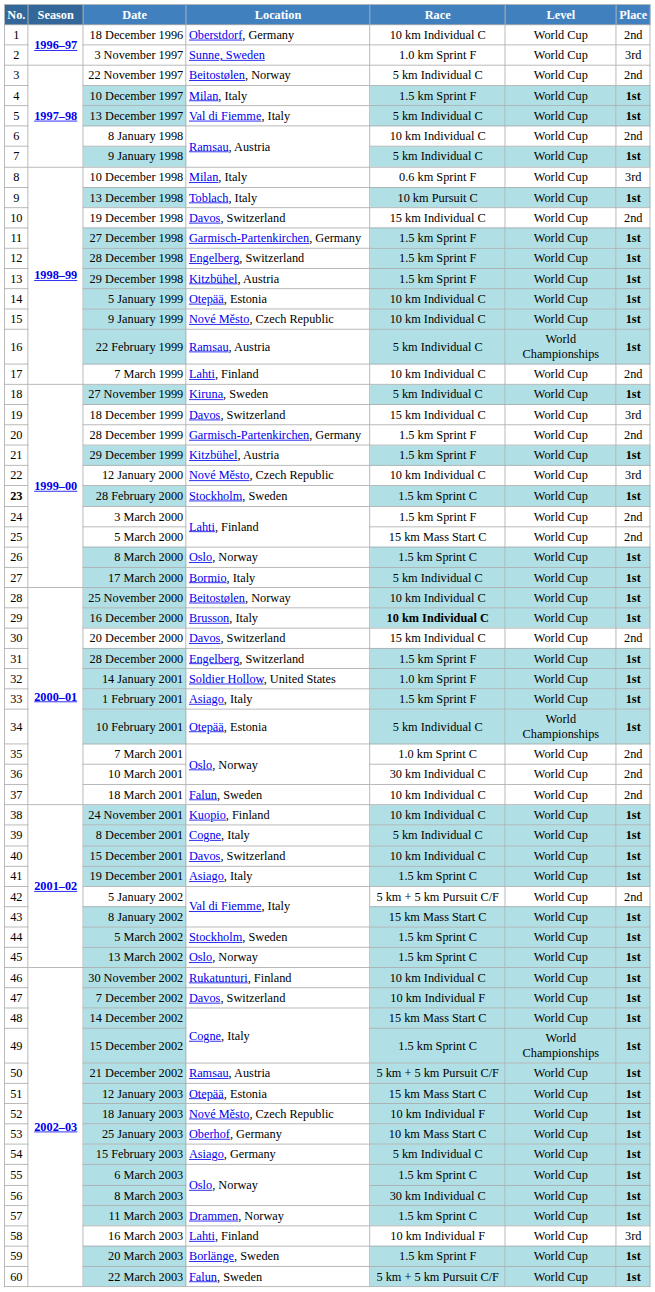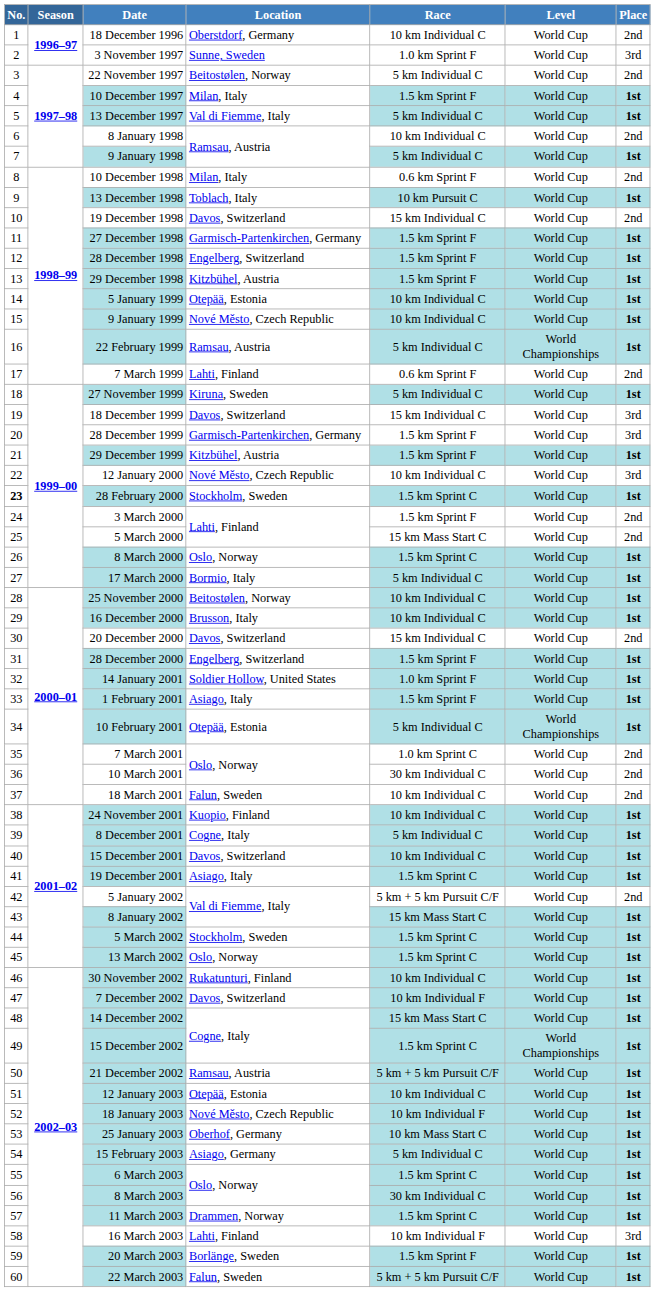(633, 177) 3rd -> (633, 177) 2nd
(438, 374) 10 km Individual C -> (438, 374) 0.6 km Sprint F
(633, 435) 2nd -> (633, 435) 3rd
(438, 618) bold -> (438, 618) normal
(438, 1093) 15 km Mass Start C -> (438, 1093) 10 km Individual C
